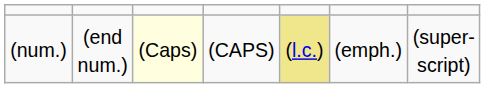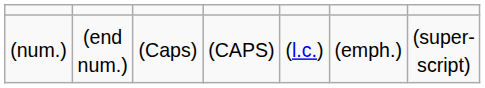(168, 51) lightyellow background -> (168, 51) no background
(305, 51) khaki background -> (305, 51) no background
